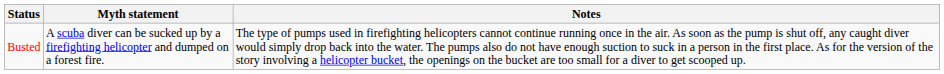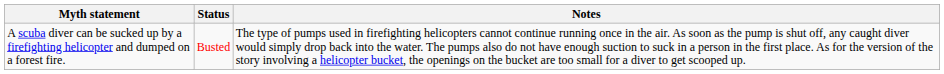columns swapped: (138, 14) <-> (24, 14)
